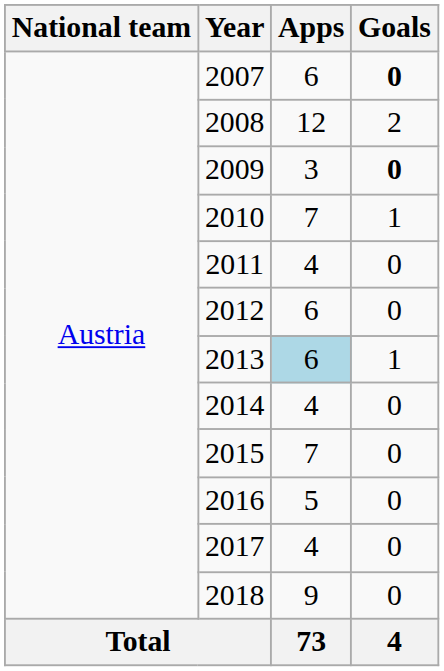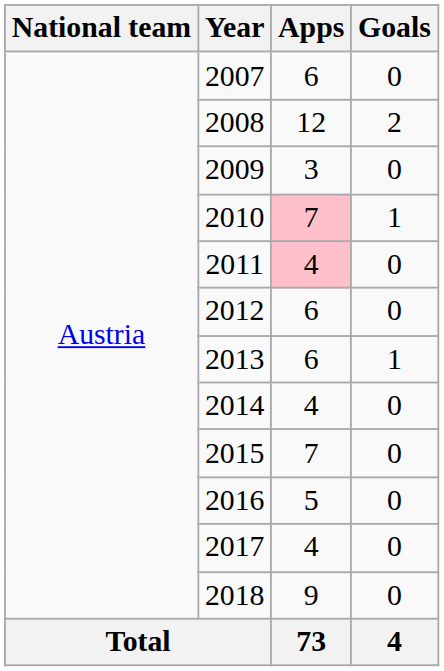(394, 75) bold -> (394, 75) normal
(394, 169) bold -> (394, 169) normal
(311, 216) no background -> (311, 216) pink background
(311, 264) no background -> (311, 264) pink background
(311, 358) lightblue background -> (311, 358) no background
